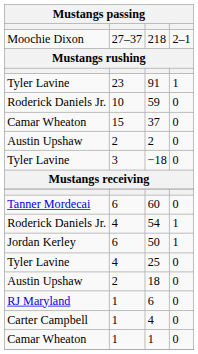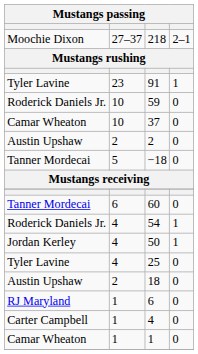(118, 121) 15 -> (118, 121) 10
(38, 160) Tyler Lavine -> (49, 160) Tanner Mordecai
(115, 160) 3 -> (115, 160) 5
(115, 243) 6 -> (115, 243) 4
